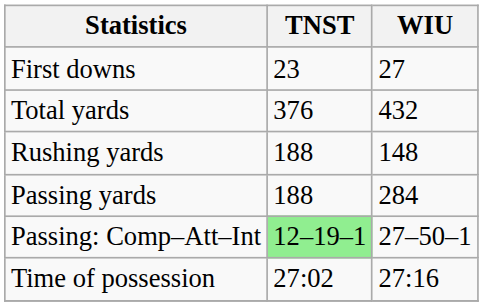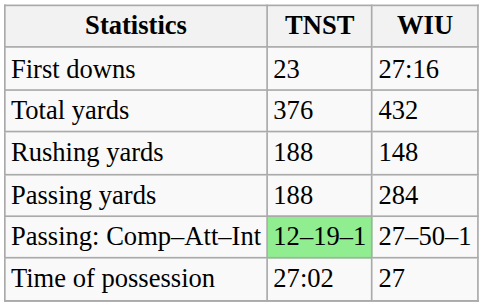(392, 68) 27 -> (409, 68) 27:16
(409, 278) 27:16 -> (392, 278) 27
